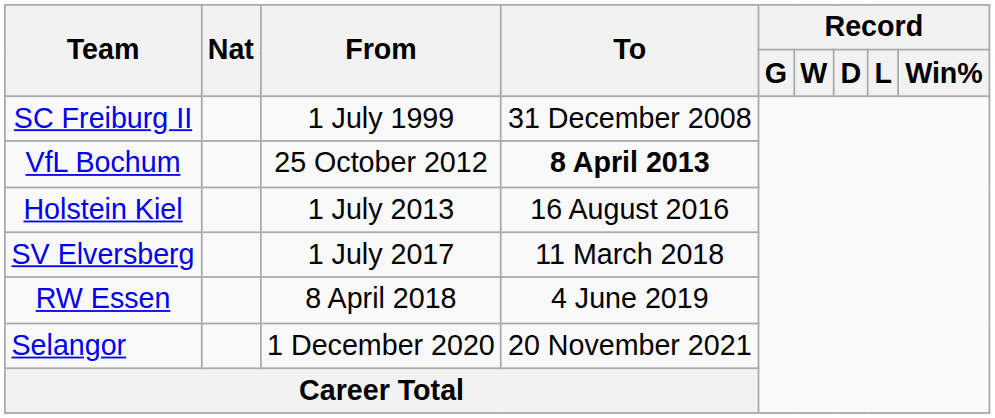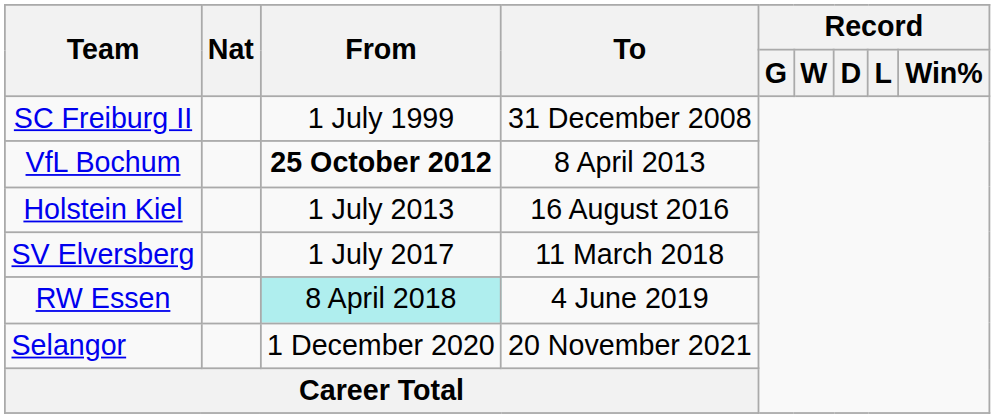(381, 163) normal -> (381, 163) bold
(630, 163) bold -> (630, 163) normal
(381, 299) no background -> (381, 299) paleturquoise background
